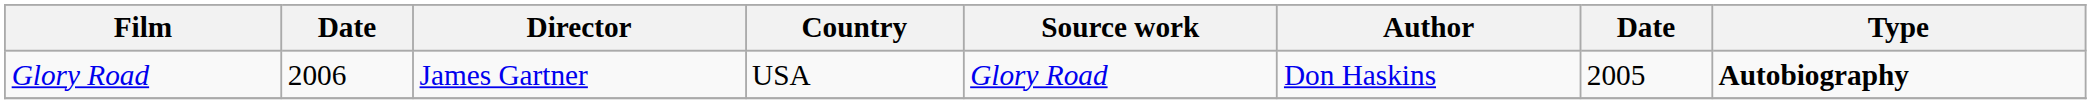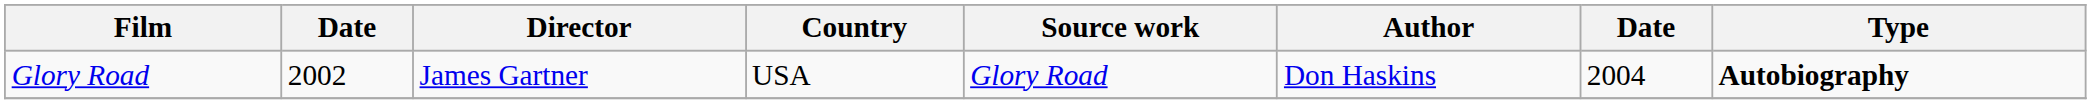(317, 74) 2006 -> (317, 74) 2002
(1616, 74) 2005 -> (1616, 74) 2004
